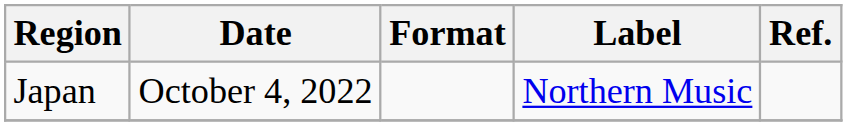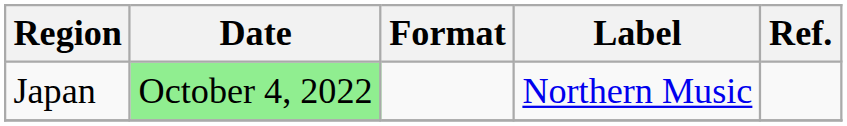(256, 90) no background -> (256, 90) lightgreen background
